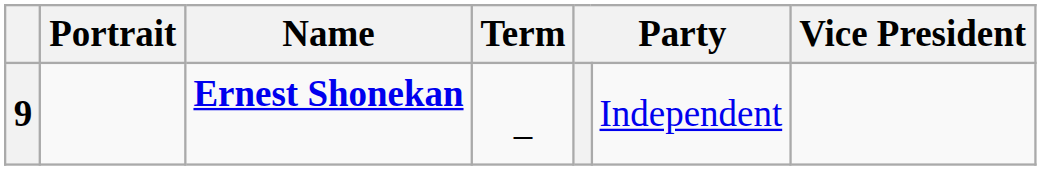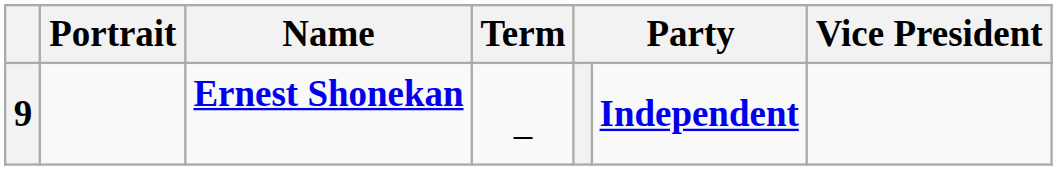(691, 113) normal -> (699, 113) bold
